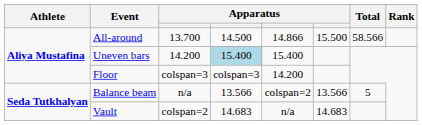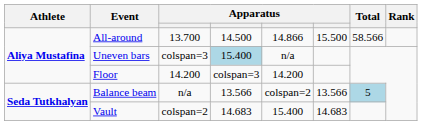(185, 56) 14.200 -> (185, 56) colspan=3
(288, 56) 15.400 -> (288, 56) n/a
(185, 74) colspan=3 -> (185, 74) 14.200
(368, 93) no background -> (368, 93) lightblue background
(288, 111) n/a -> (288, 111) 15.400
